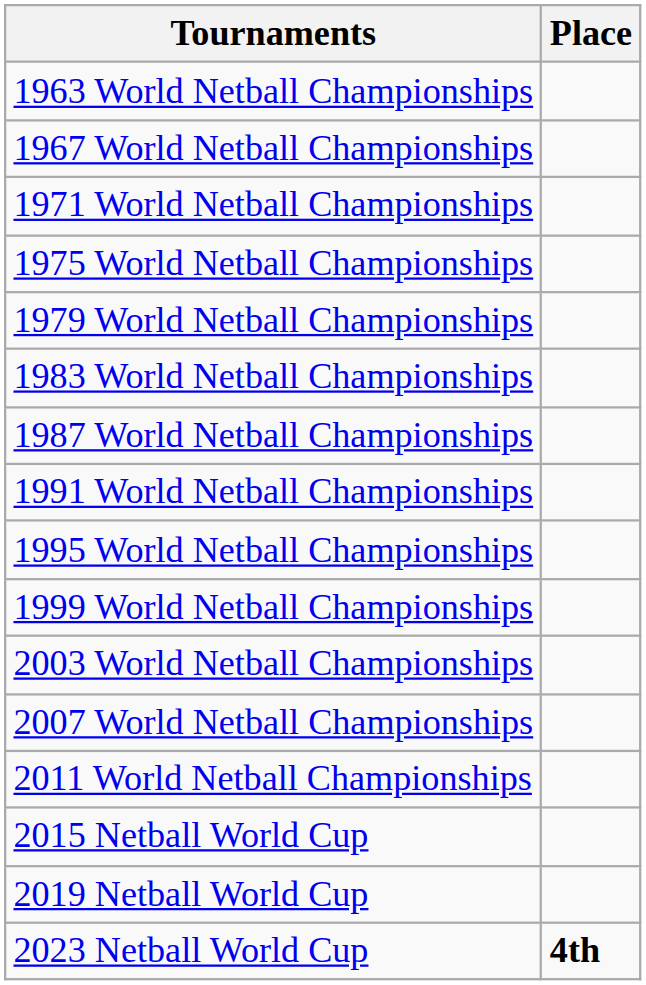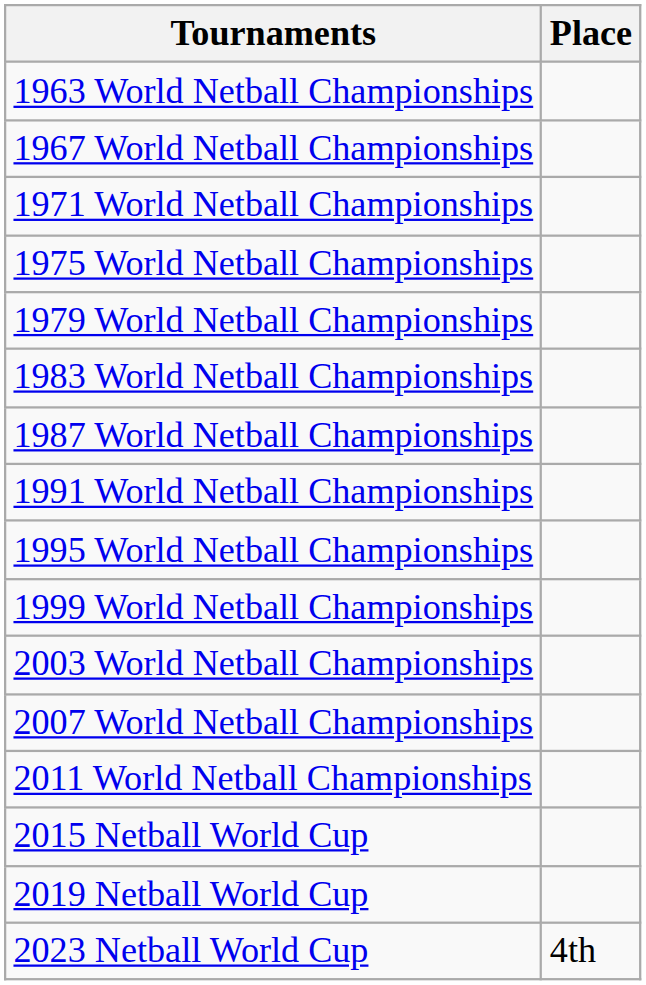(575, 950) bold -> (573, 950) normal
